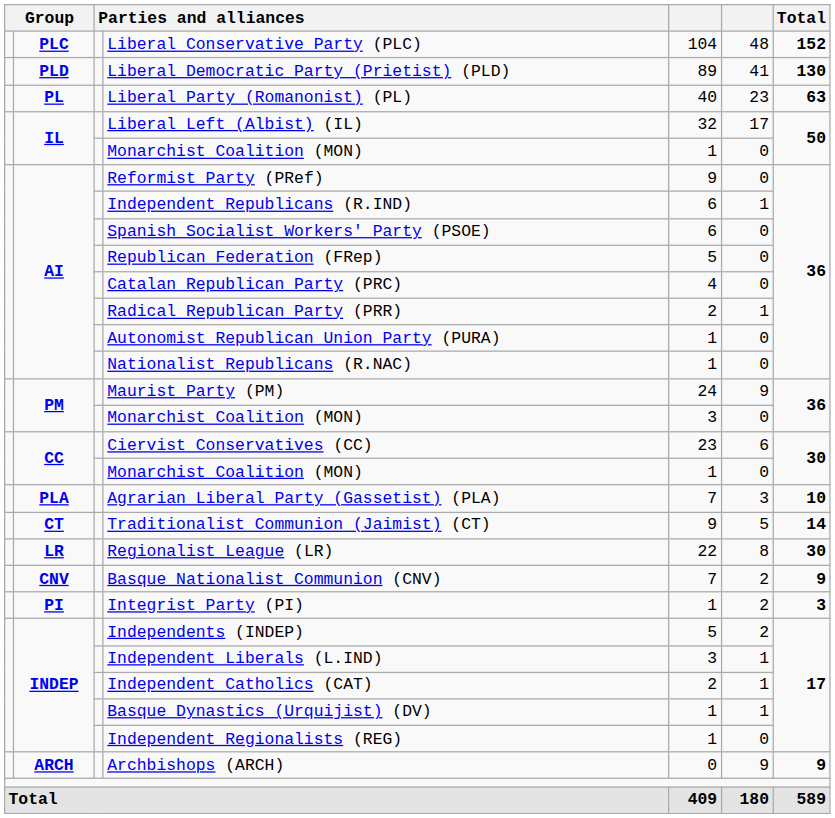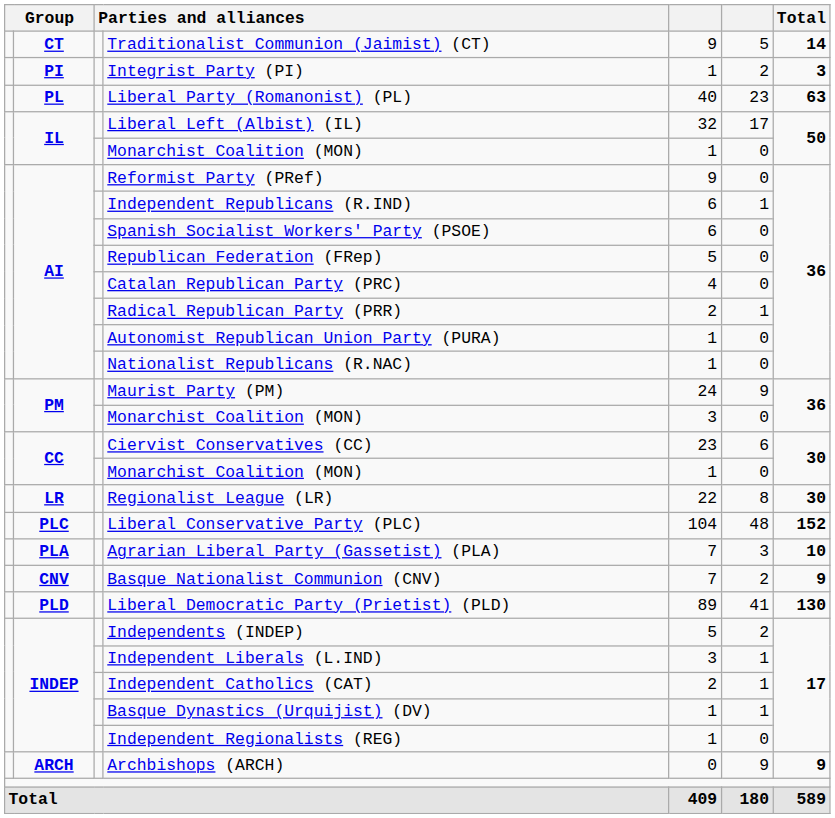rows swapped: (54, 45) <-> (54, 525)
rows swapped: (54, 71) <-> (54, 605)
rows swapped: (54, 552) <-> (54, 499)
